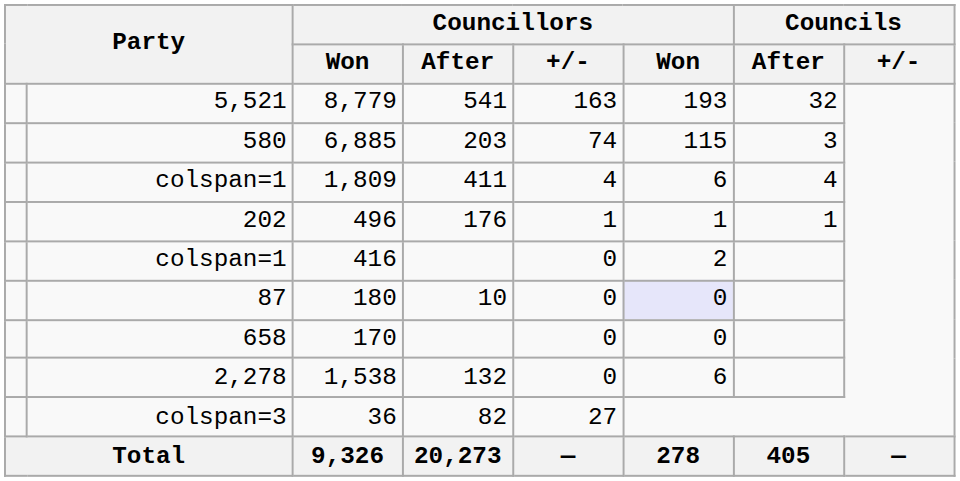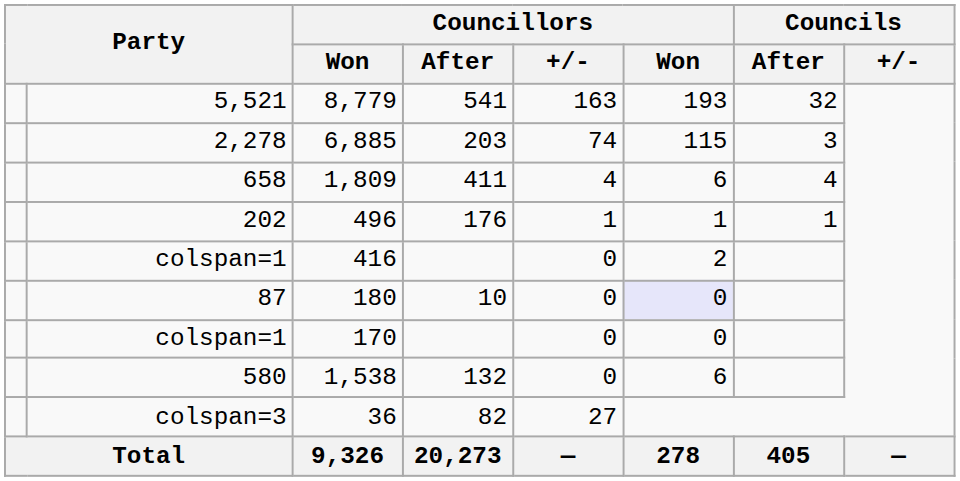(265, 143) 580 -> (250, 143) 2,278
(221, 182) colspan=1 -> (265, 182) 658
(265, 339) 658 -> (221, 339) colspan=1
(250, 378) 2,278 -> (265, 378) 580
